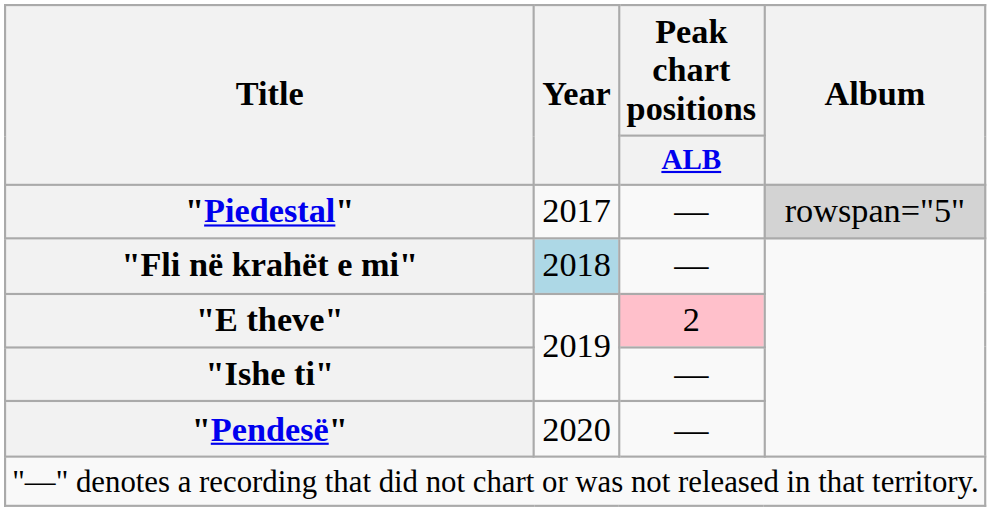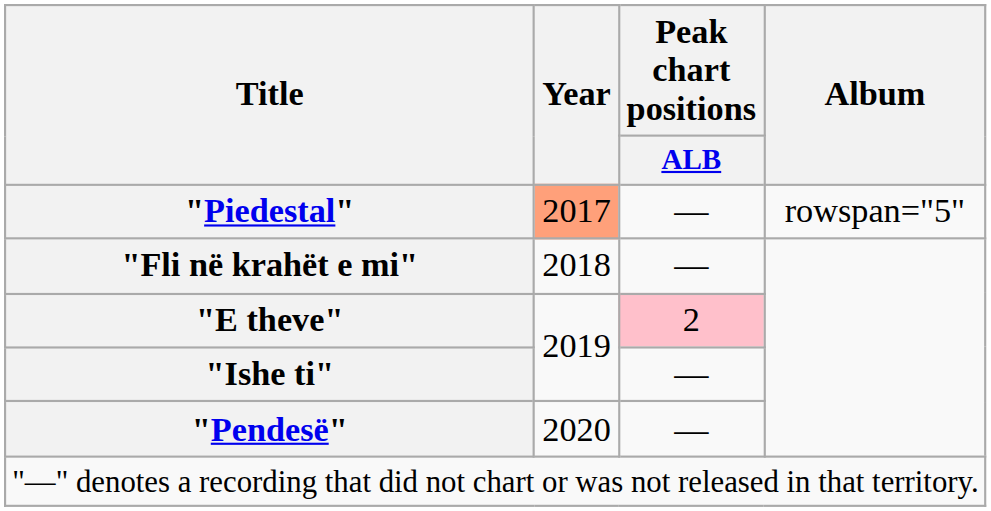(577, 211) no background -> (577, 211) lightsalmon background
(875, 211) lightgrey background -> (875, 211) no background
(577, 265) lightblue background -> (577, 265) no background
